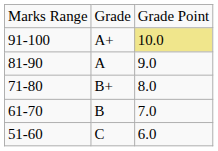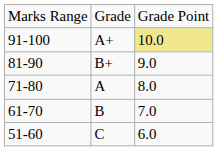(100, 63) A -> (104, 63) B+
(104, 87) B+ -> (100, 87) A
